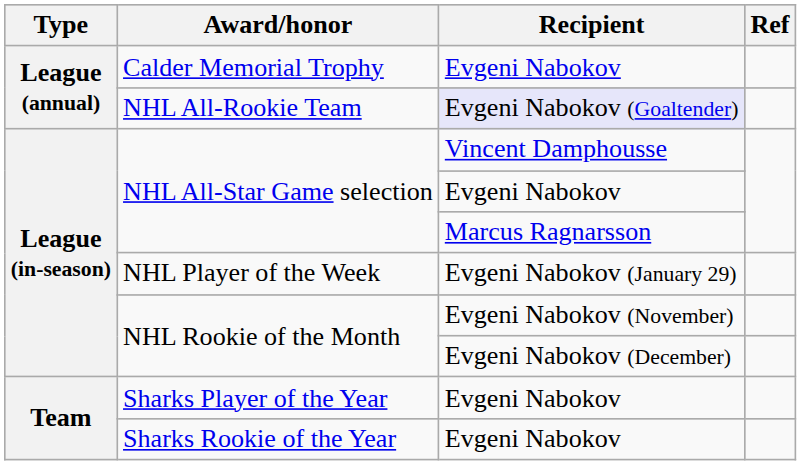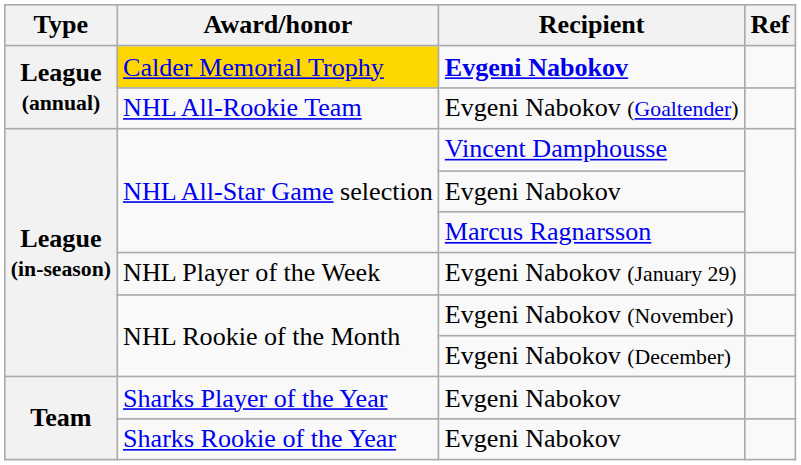(253, 66) no background -> (253, 66) gold background
(533, 66) normal -> (536, 66) bold
(592, 107) lavender background -> (592, 107) no background
